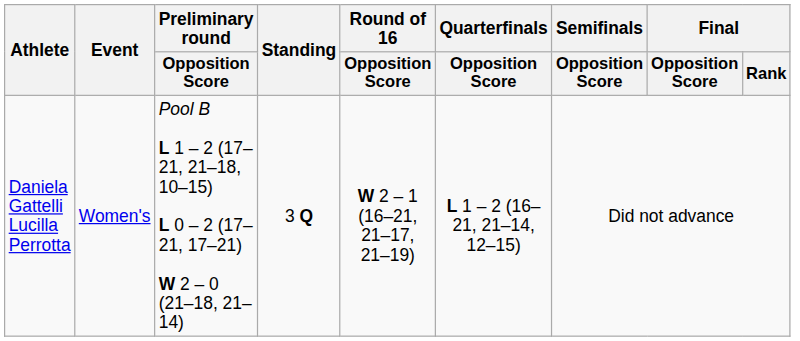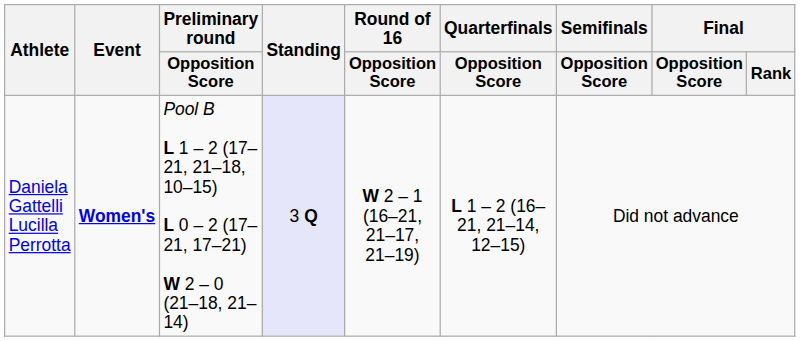(115, 216) normal -> (117, 216) bold
(299, 216) no background -> (304, 216) lavender background
